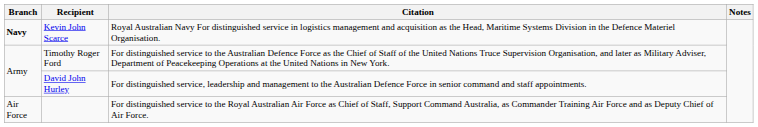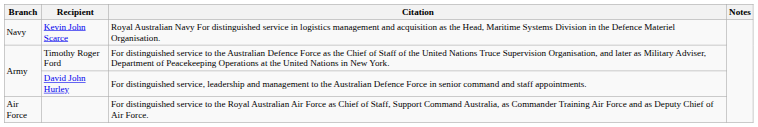(17, 32) bold -> (16, 32) normal
